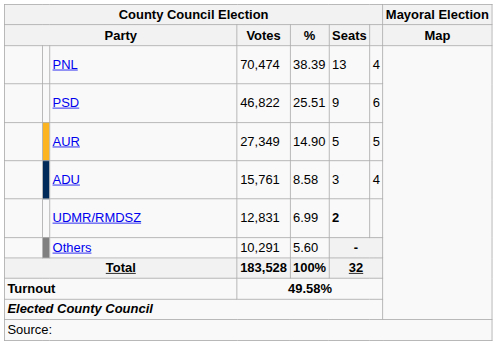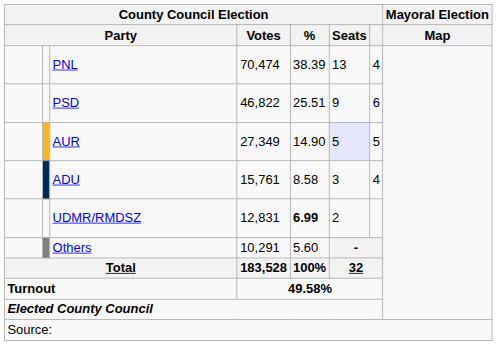(336, 141) no background -> (336, 141) lavender background
(306, 218) normal -> (306, 218) bold
(336, 218) bold -> (336, 218) normal
